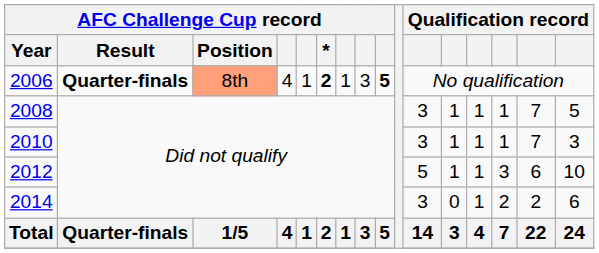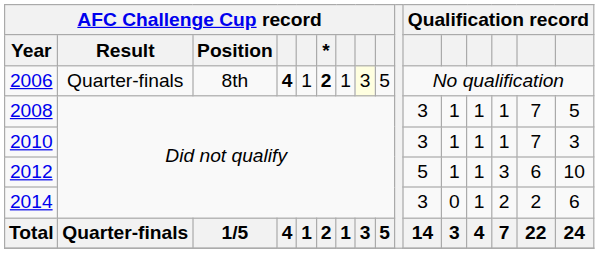(125, 80) bold -> (125, 80) normal
(235, 80) lightsalmon background -> (235, 80) no background
(287, 80) normal -> (287, 80) bold
(365, 80) no background -> (365, 80) lightyellow background
(385, 80) bold -> (385, 80) normal
